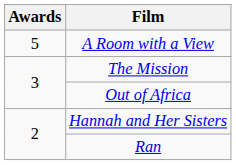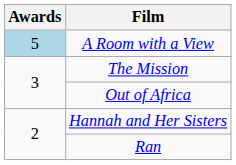(35, 43) no background -> (35, 43) lightblue background
